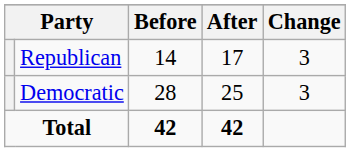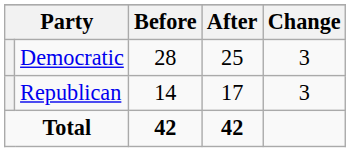rows swapped: (72, 92) <-> (71, 57)
